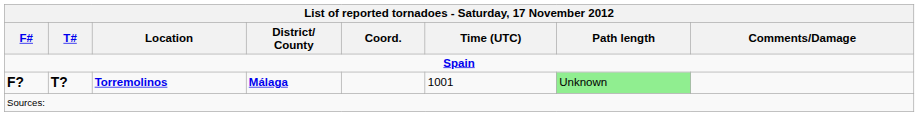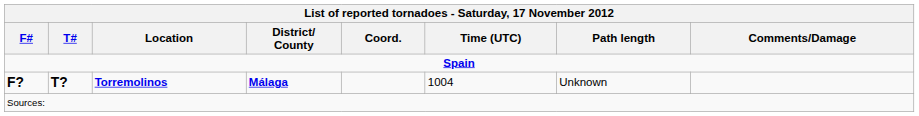(441, 82) 1001 -> (441, 82) 1004
(583, 82) lightgreen background -> (583, 82) no background
